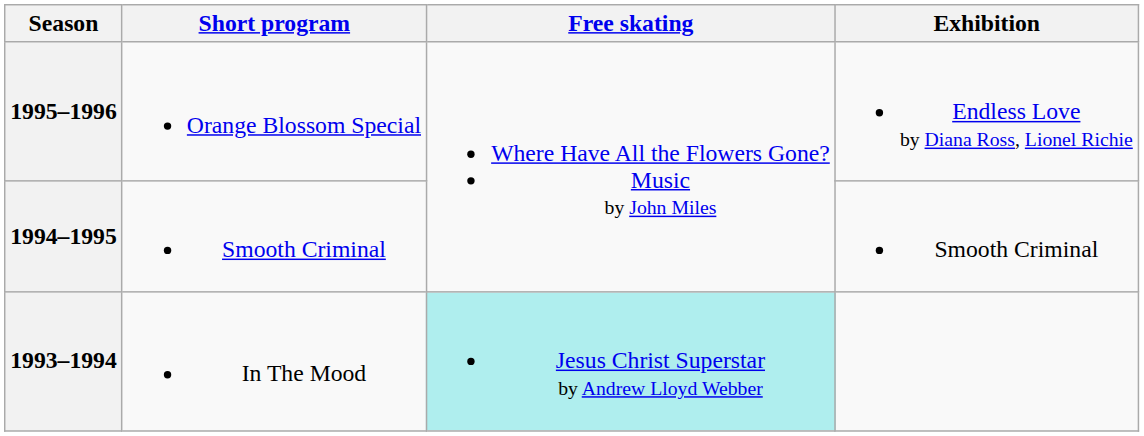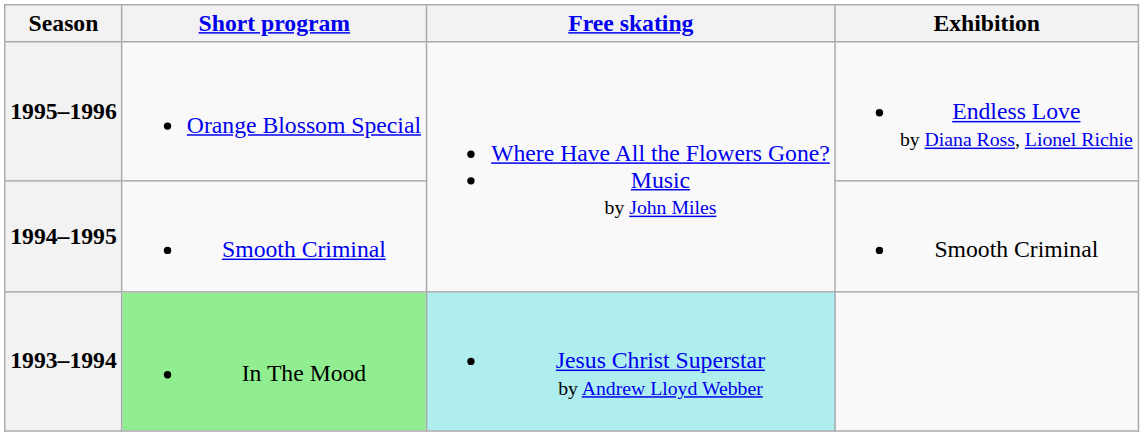(274, 374) no background -> (274, 374) lightgreen background
